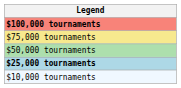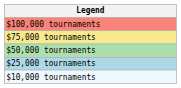(53, 24) bold -> (53, 24) normal
(51, 63) bold -> (51, 63) normal
